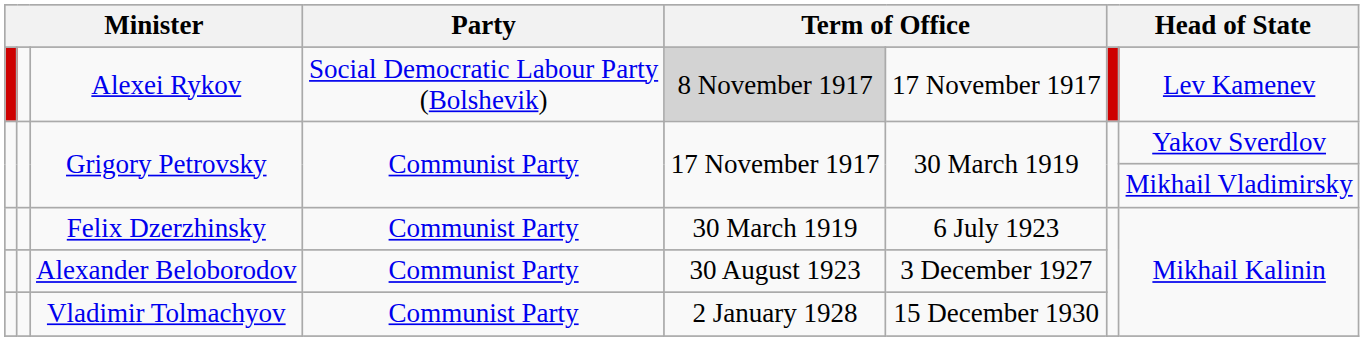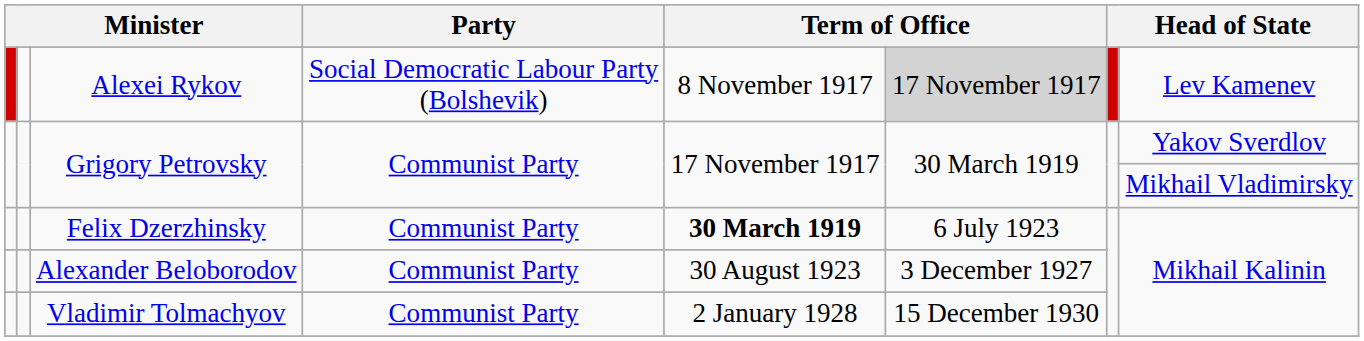(775, 84) lightgrey background -> (775, 84) no background
(996, 84) no background -> (996, 84) lightgrey background
(775, 227) normal -> (775, 227) bold
